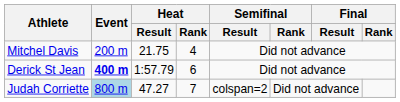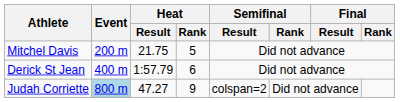(193, 51) 4 -> (192, 51) 5
(111, 70) bold -> (111, 70) normal
(193, 89) 7 -> (192, 89) 9
